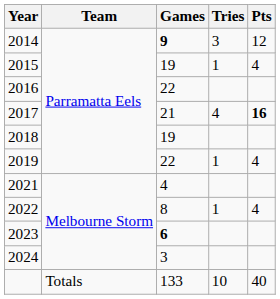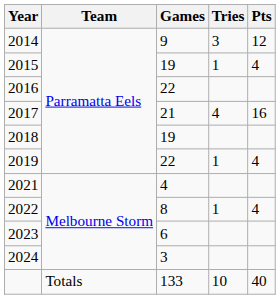(164, 40) bold -> (164, 40) normal
(259, 112) bold -> (259, 112) normal
(164, 233) bold -> (164, 233) normal
